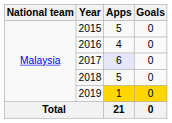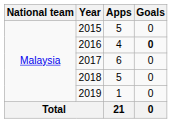(151, 45) normal -> (151, 45) bold
(119, 61) lavender background -> (119, 61) no background
(119, 93) gold background -> (119, 93) no background
(151, 93) gold background -> (151, 93) no background
